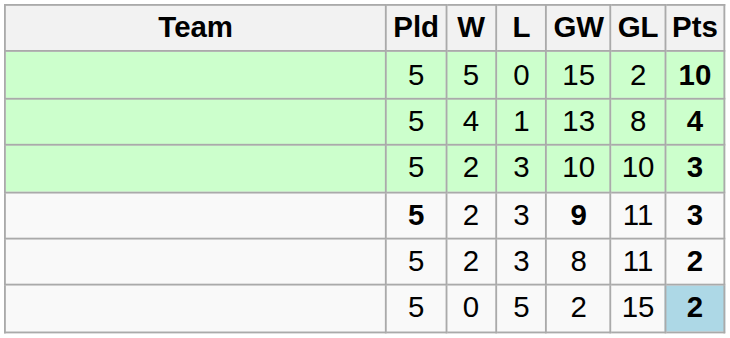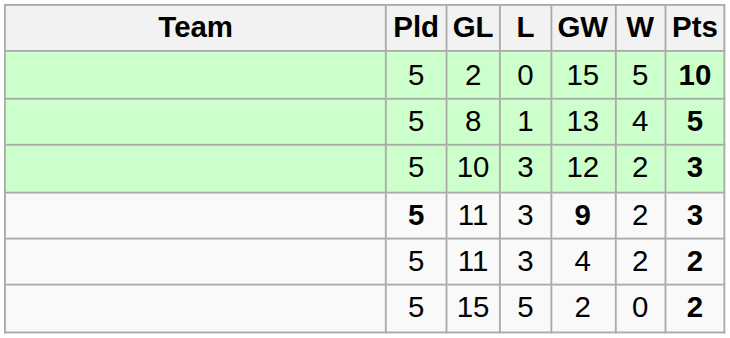columns swapped: (471, 27) <-> (638, 27)
(695, 121) 4 -> (695, 121) 5
(579, 167) 10 -> (583, 167) 12
(579, 261) 8 -> (583, 261) 4
(695, 307) lightblue background -> (695, 307) no background
